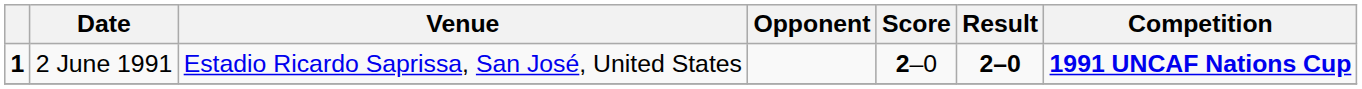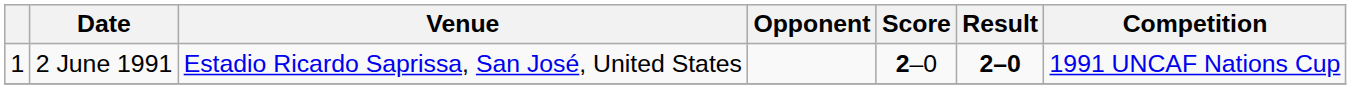(17, 63) bold -> (17, 63) normal
(1200, 63) bold -> (1195, 63) normal
